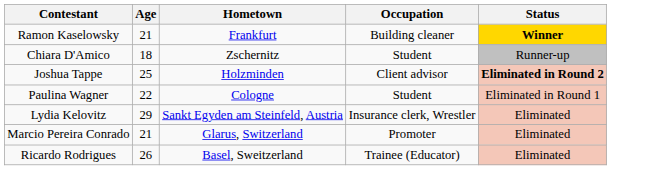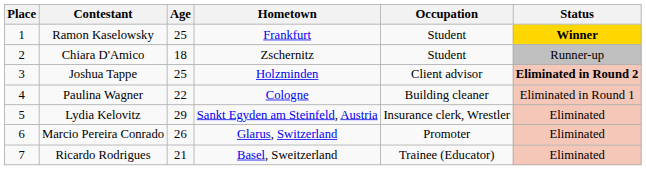+ column: (22, 14)
(146, 34) 21 -> (180, 34) 25
(412, 34) Building cleaner -> (447, 34) Student
(412, 94) Student -> (447, 94) Building cleaner
(146, 134) 21 -> (180, 134) 26
(146, 154) 26 -> (180, 154) 21
